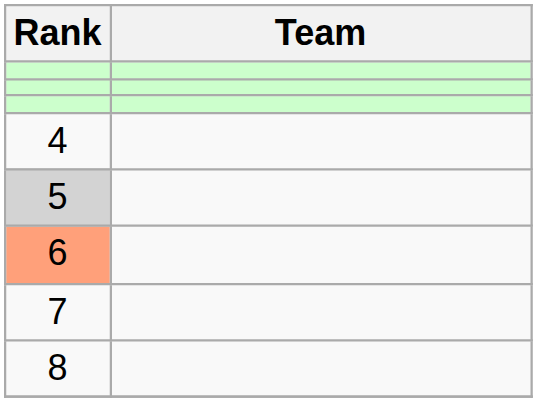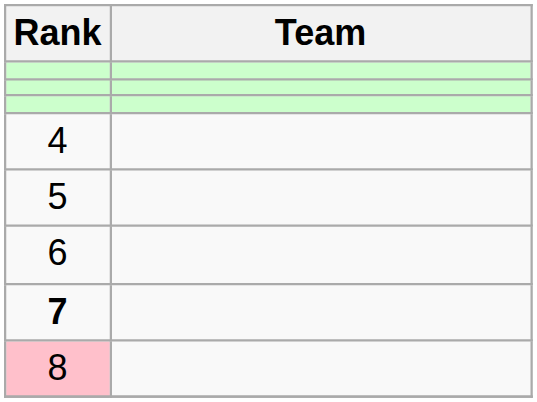(57, 197) lightgrey background -> (57, 197) no background
(57, 254) lightsalmon background -> (57, 254) no background
(57, 311) normal -> (57, 311) bold
(57, 368) no background -> (57, 368) pink background
